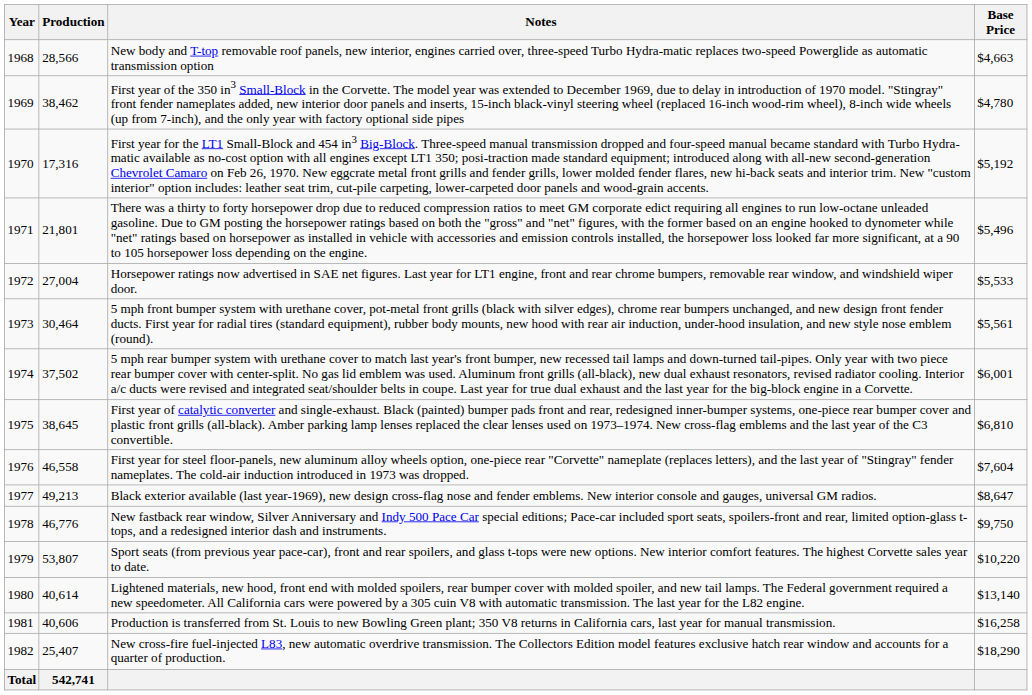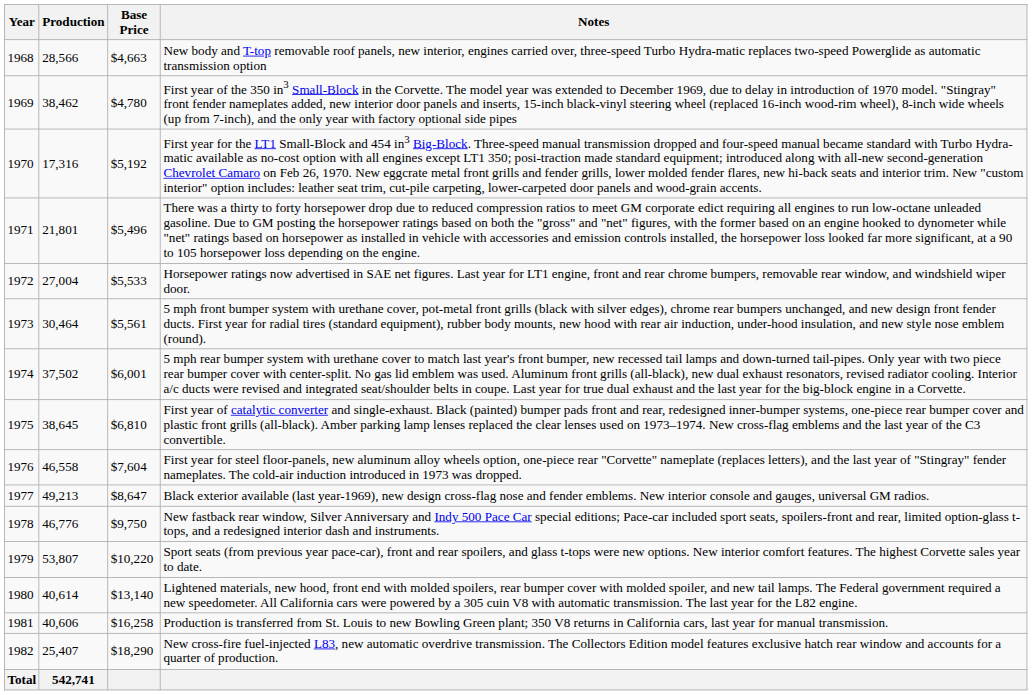columns swapped: (1001, 22) <-> (541, 22)
